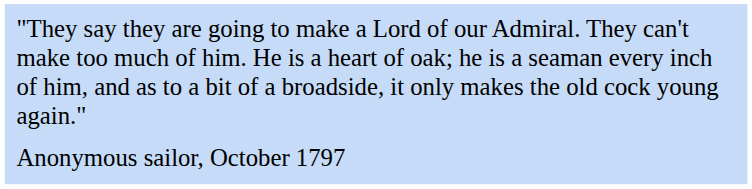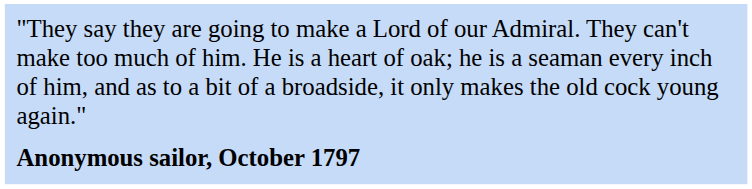(181, 158) normal -> (188, 158) bold
